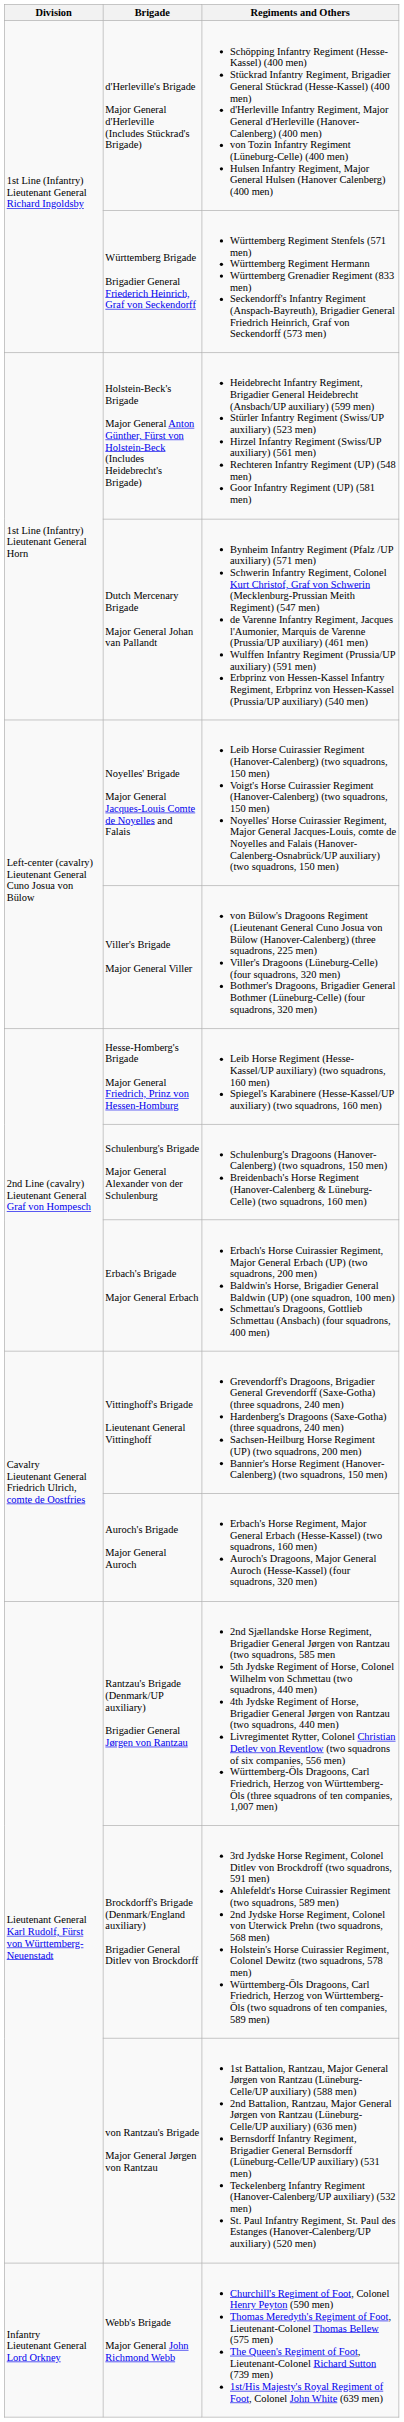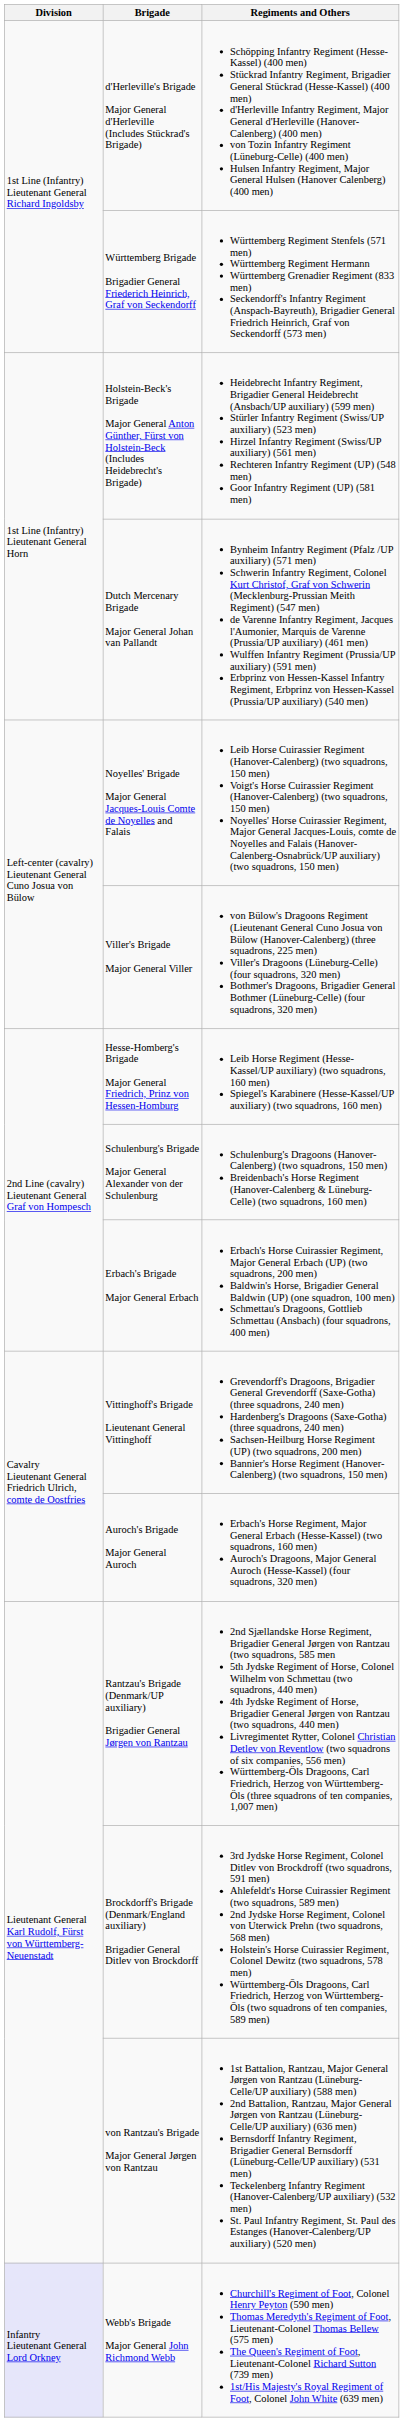(47, 2346) no background -> (47, 2346) lavender background
